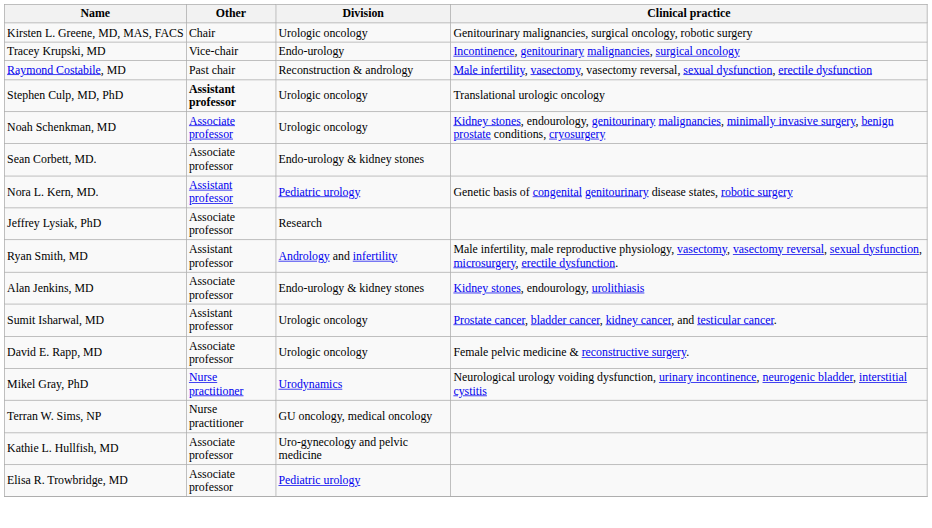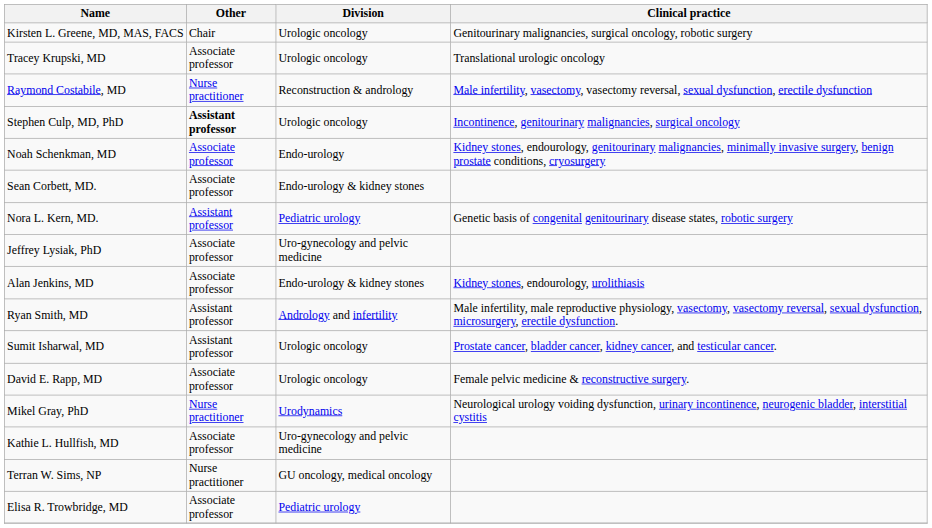(214, 51) Vice-chair -> (212, 58) Associate professor
(311, 51) Endo-urology -> (323, 58) Urologic oncology
(597, 51) Incontinence, genitourinary malignancies, surgical oncology -> (529, 58) Translational urologic oncology
(212, 70) Past chair -> (216, 90) Nurse practitioner
(529, 95) Translational urologic oncology -> (597, 122) Incontinence, genitourinary malignancies, surgical oncology
(323, 127) Urologic oncology -> (311, 154) Endo-urology
(300, 224) Research -> (343, 250) Uro-gynecology and pelvic medicine
rows swapped: (50, 288) <-> (47, 256)
rows swapped: (54, 416) <-> (63, 448)
